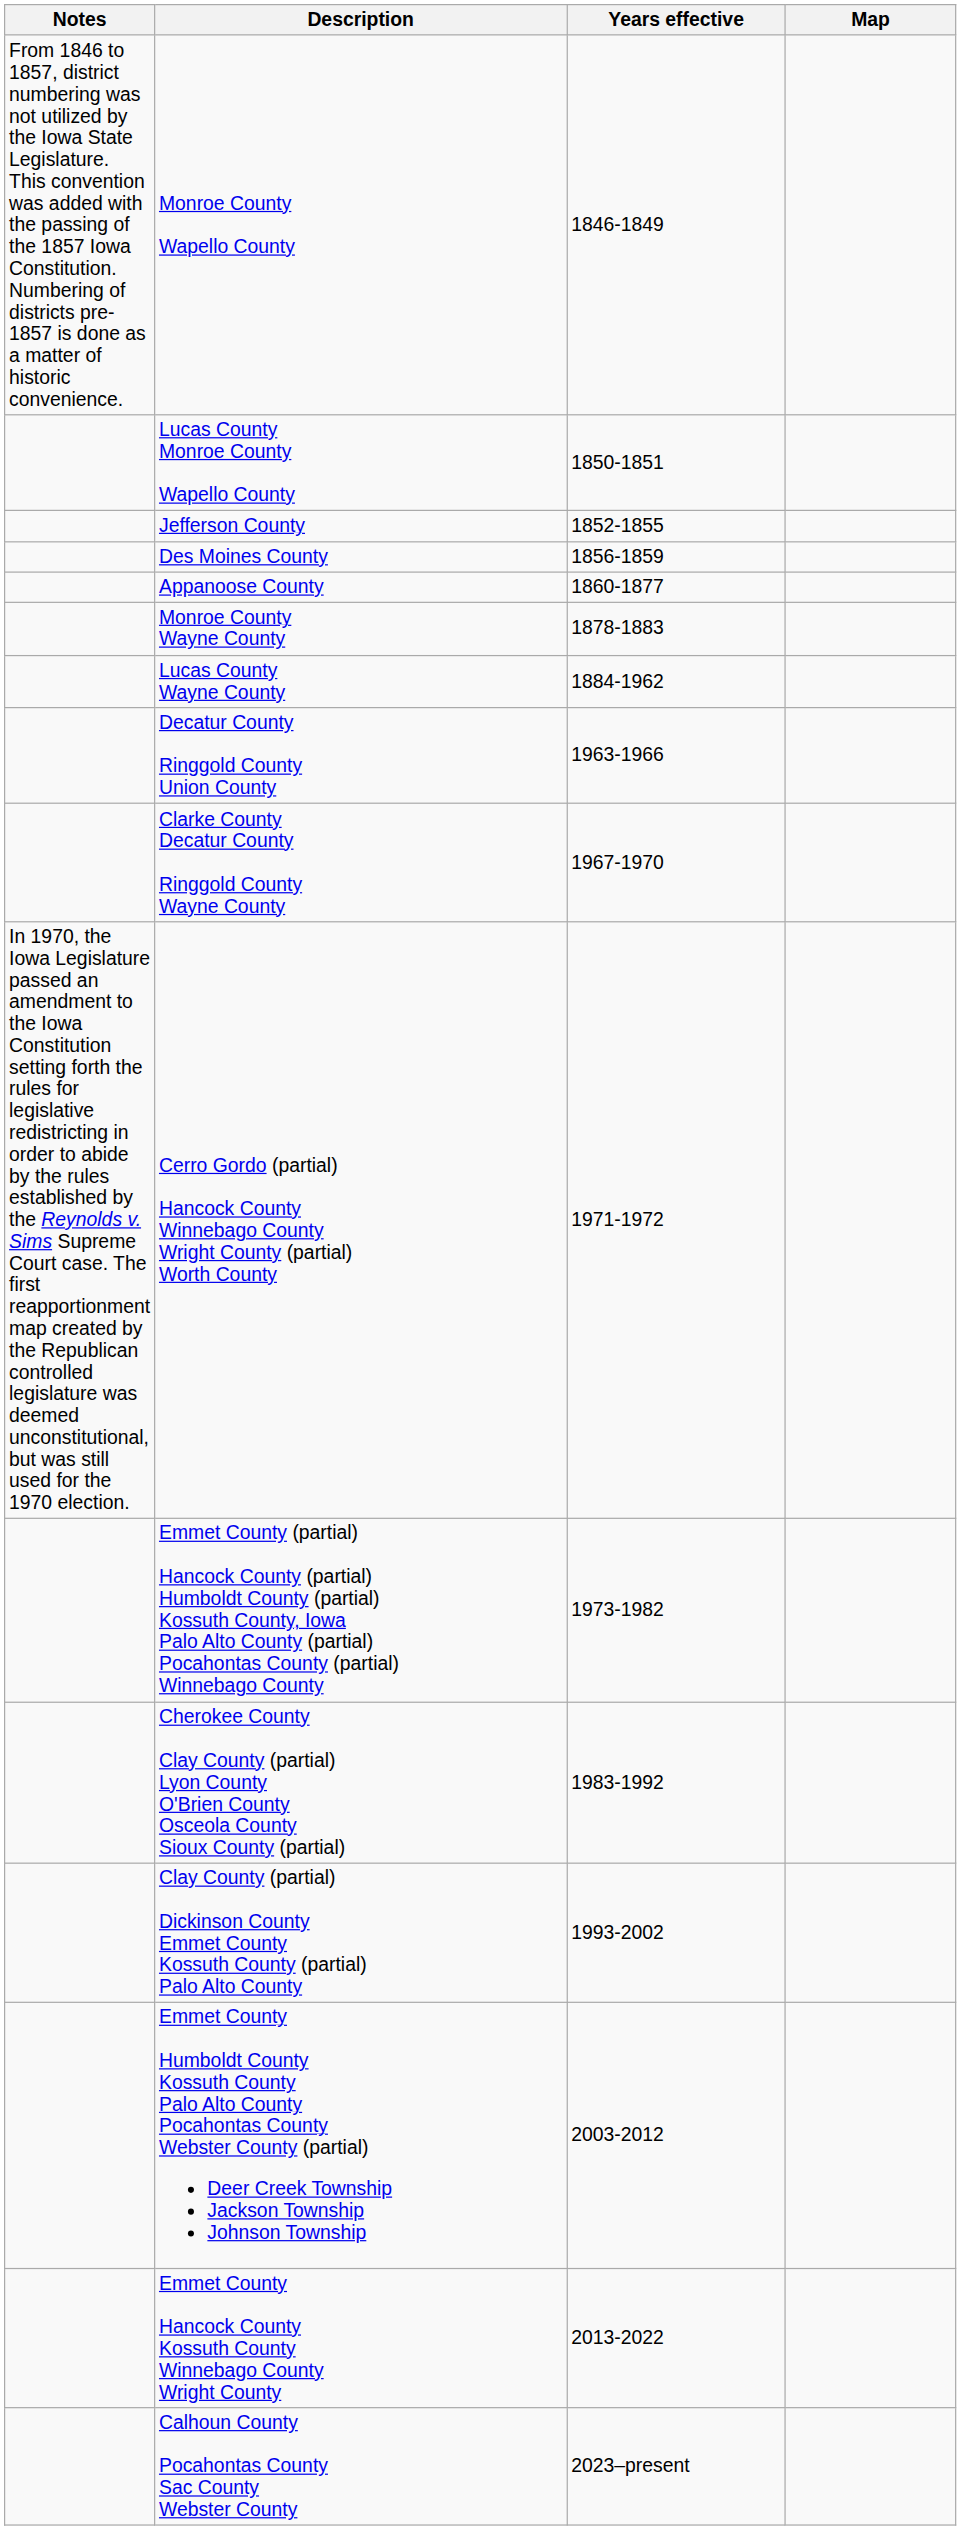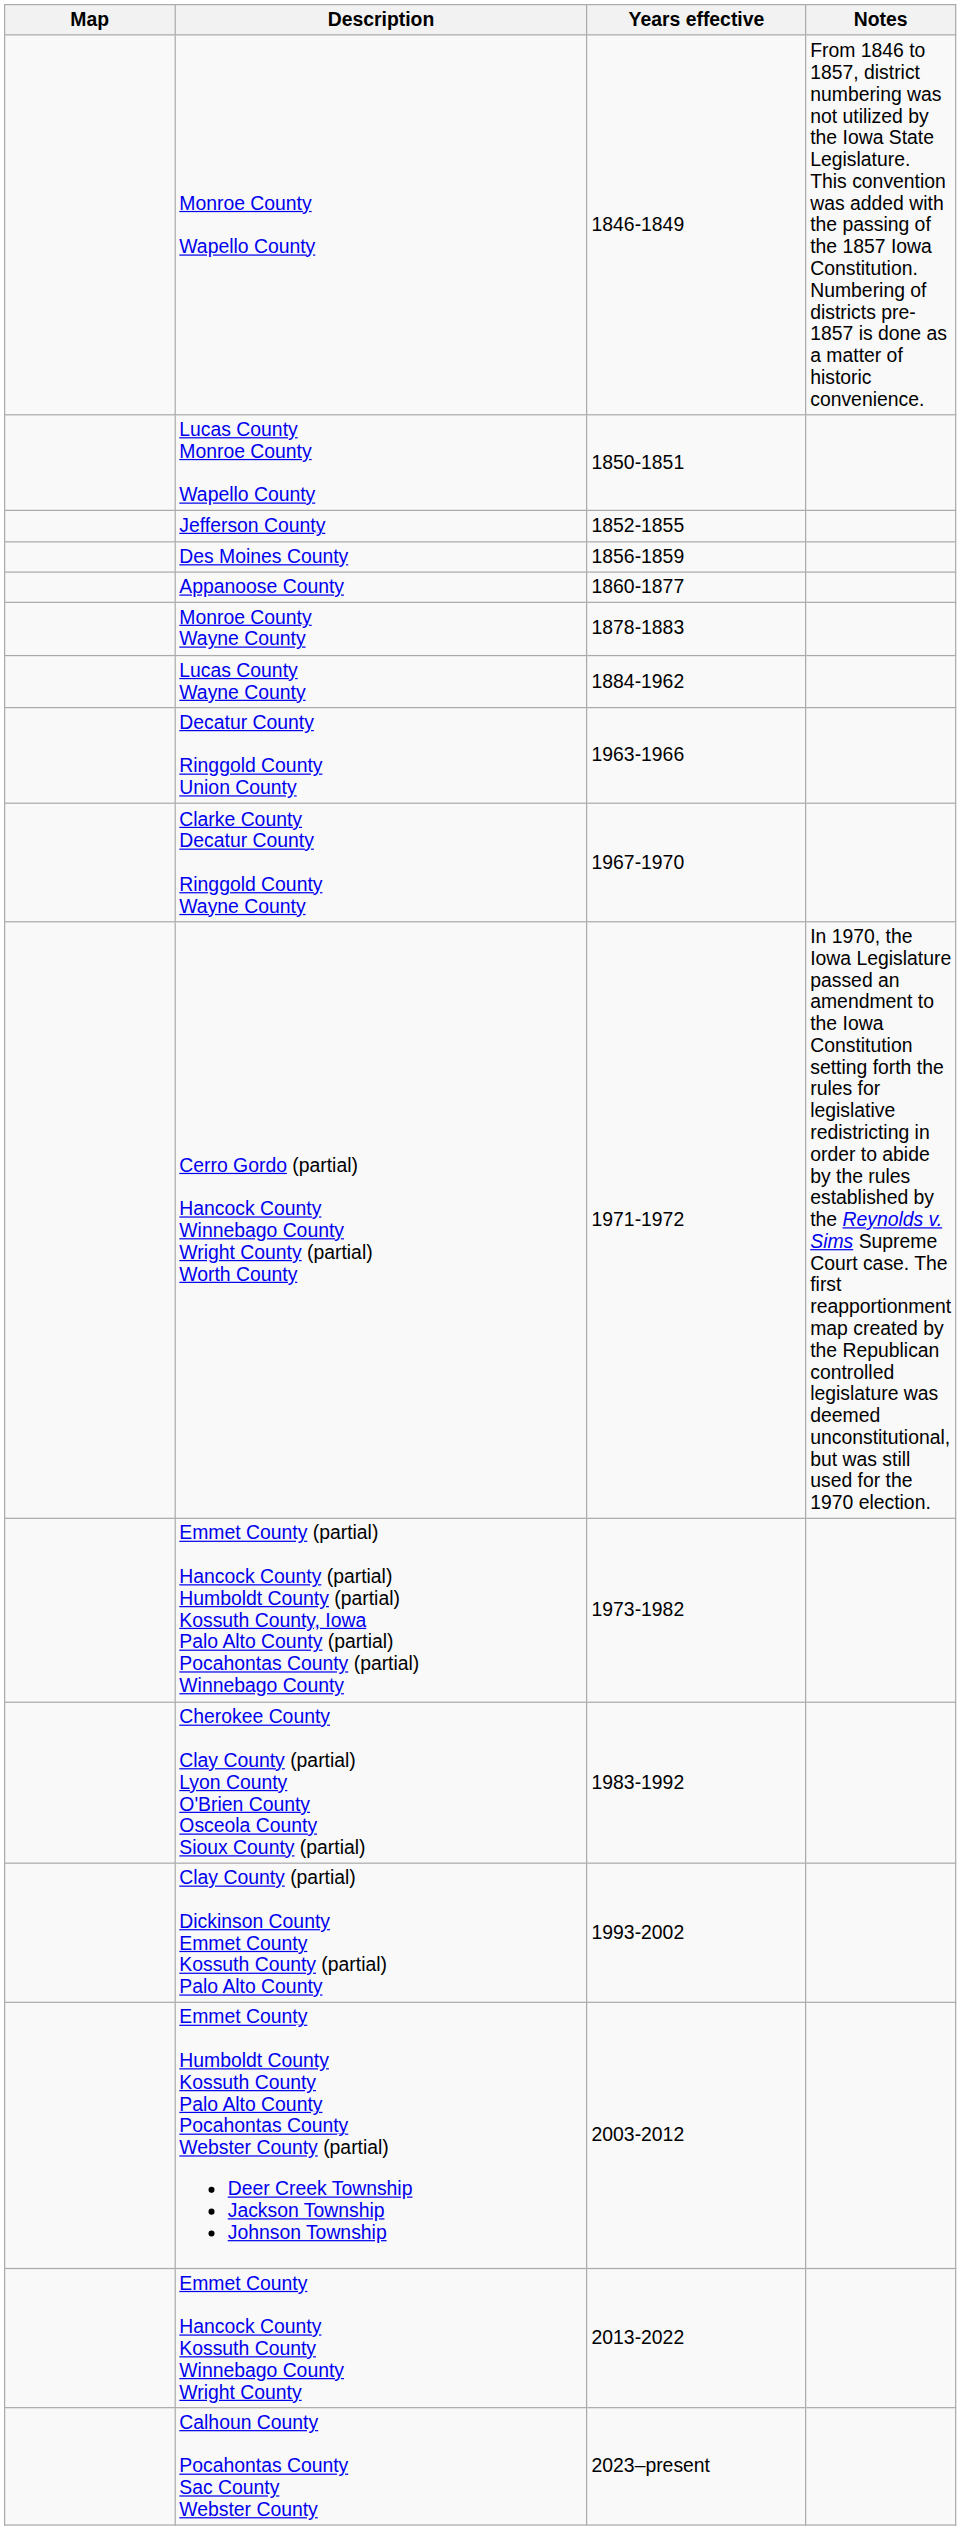columns swapped: (871, 19) <-> (80, 19)
